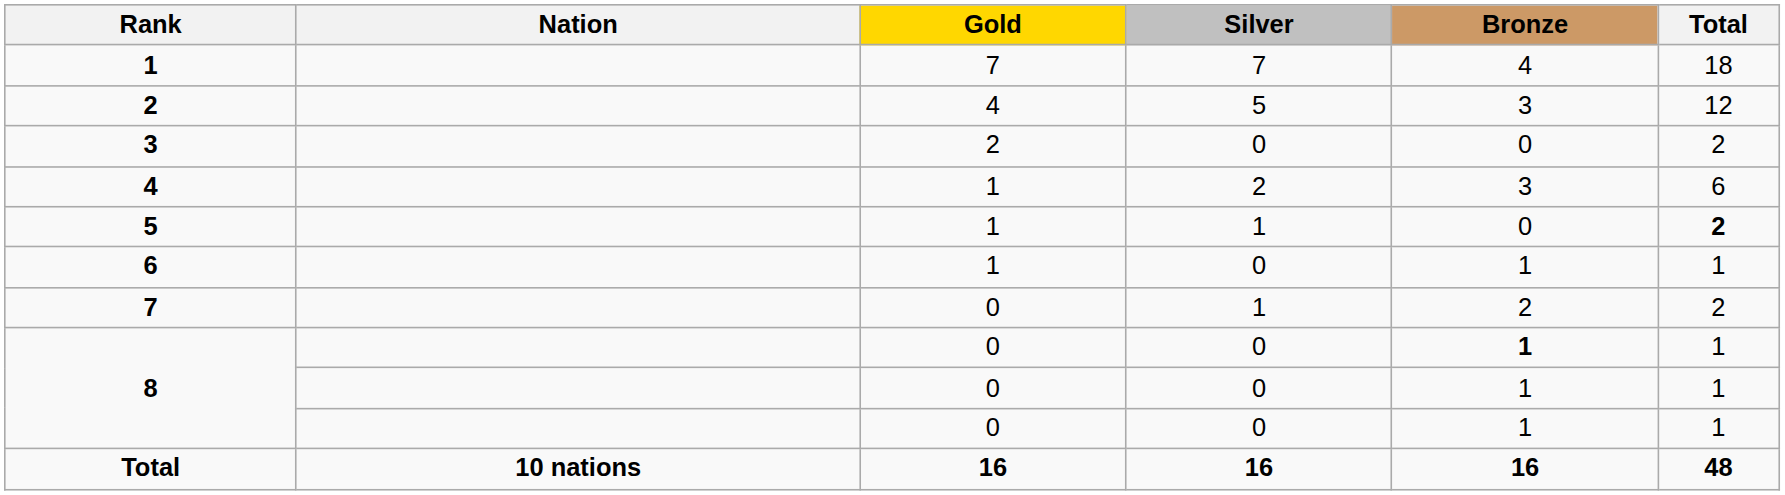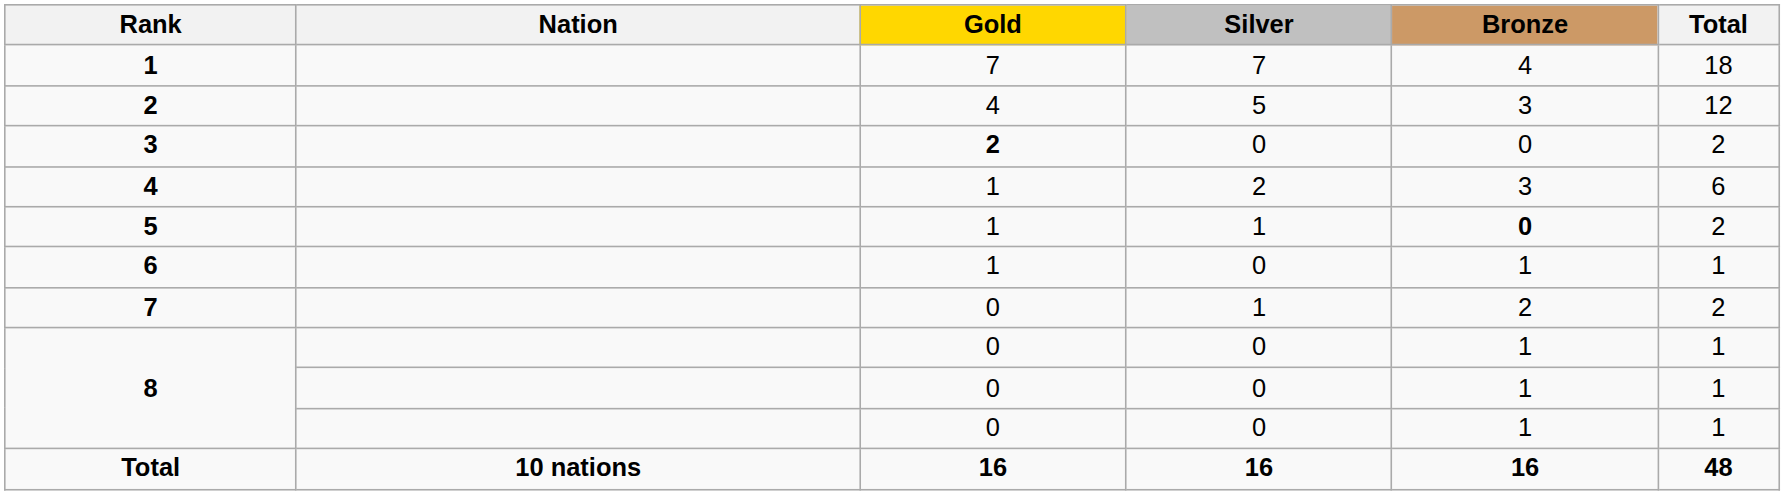(993, 145) normal -> (993, 145) bold
(1525, 226) normal -> (1525, 226) bold
(1718, 226) bold -> (1718, 226) normal
(1525, 347) bold -> (1525, 347) normal
